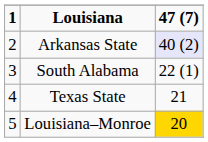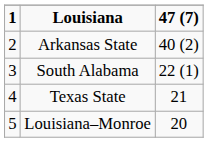(179, 44) lavender background -> (179, 44) no background
(179, 123) gold background -> (179, 123) no background
